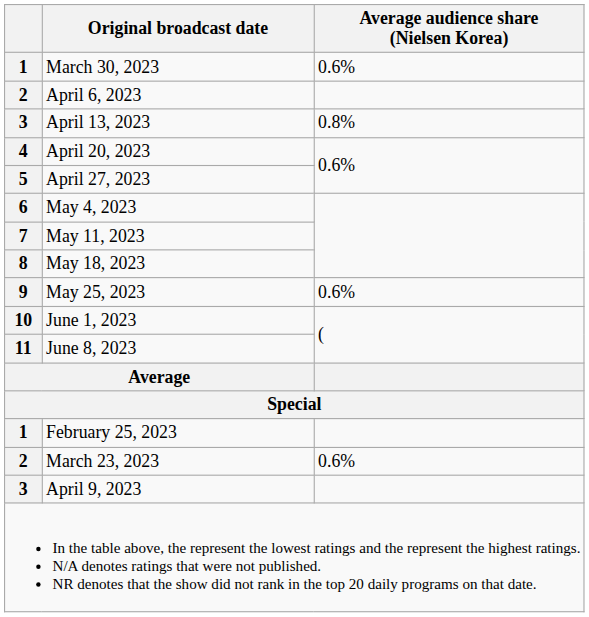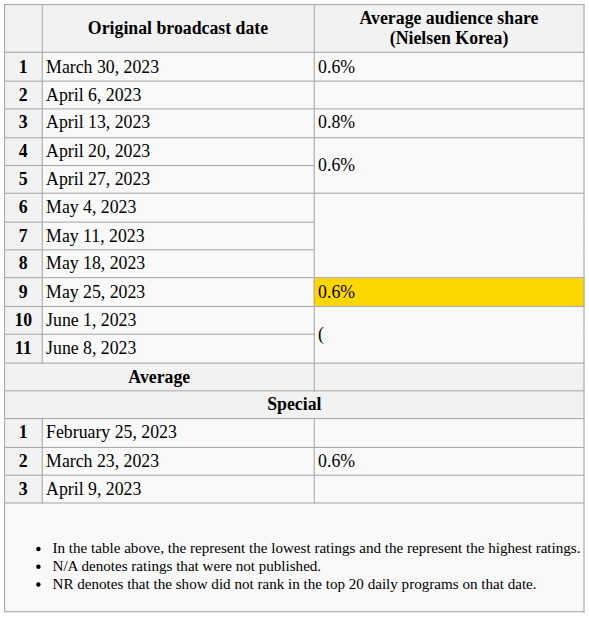(337, 292) no background -> (337, 292) gold background
